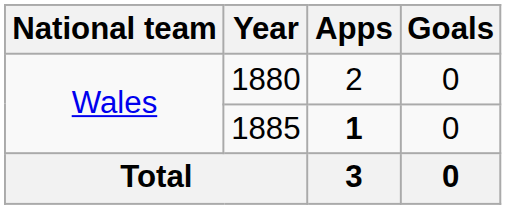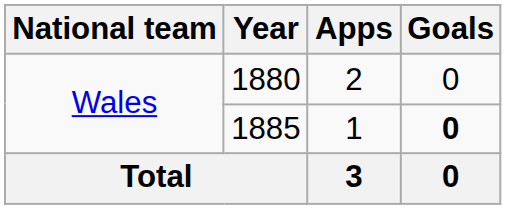(354, 128) bold -> (354, 128) normal
(451, 128) normal -> (451, 128) bold
